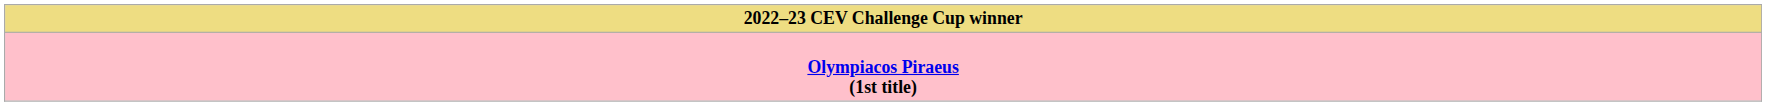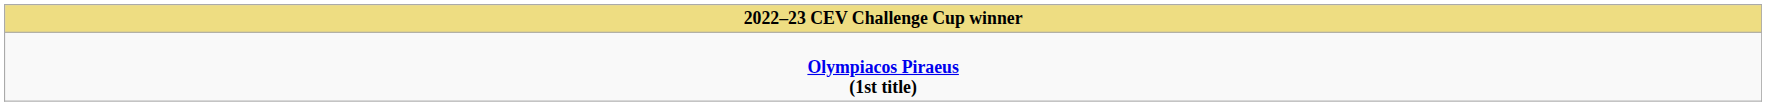(883, 76) pink background -> (883, 76) no background
